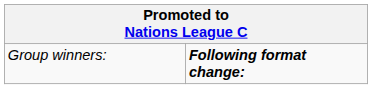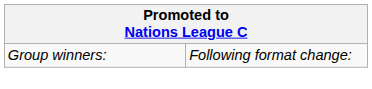(248, 63) bold -> (270, 55) normal
